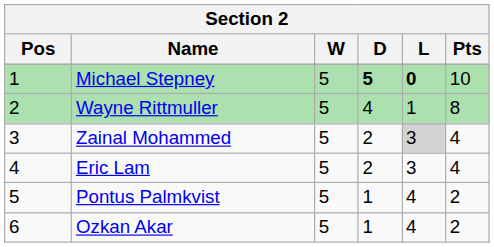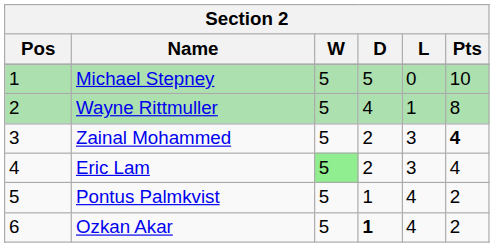(368, 78) bold -> (368, 78) normal
(411, 78) bold -> (411, 78) normal
(411, 138) lightgrey background -> (411, 138) no background
(455, 138) normal -> (455, 138) bold
(324, 167) no background -> (324, 167) lightgreen background
(368, 227) normal -> (368, 227) bold
